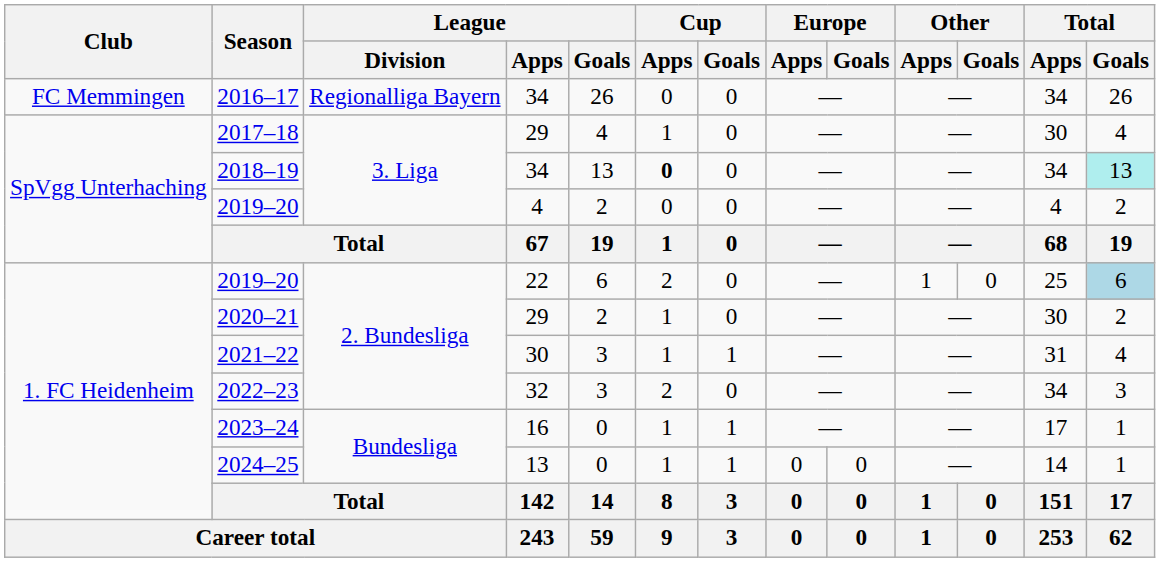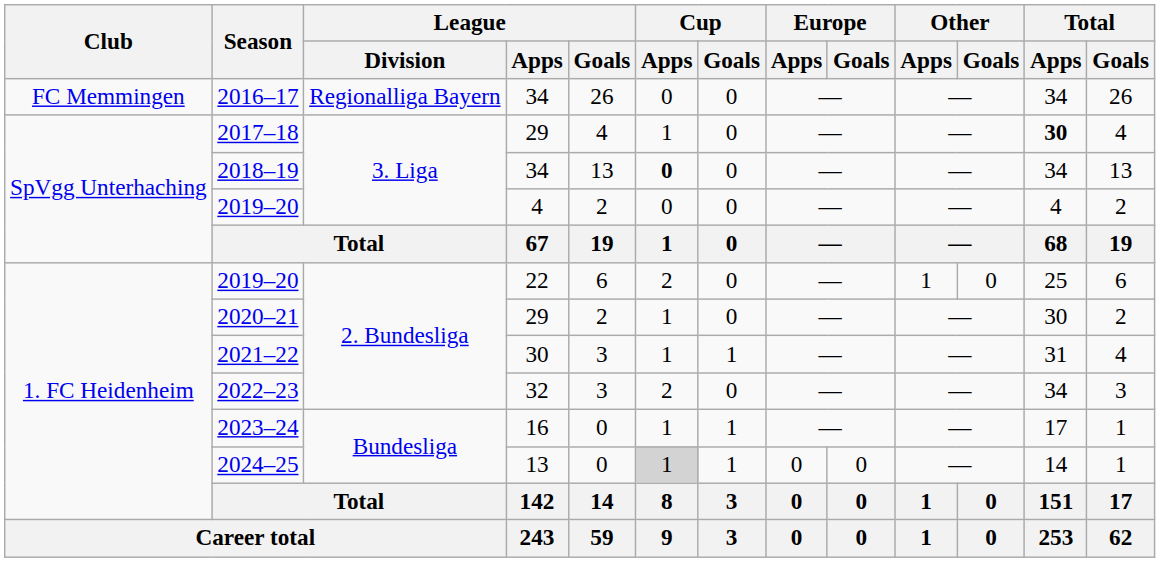(1056, 133) normal -> (1056, 133) bold
(1121, 170) paleturquoise background -> (1121, 170) no background
(1121, 280) lightblue background -> (1121, 280) no background
(667, 464) no background -> (667, 464) lightgrey background
